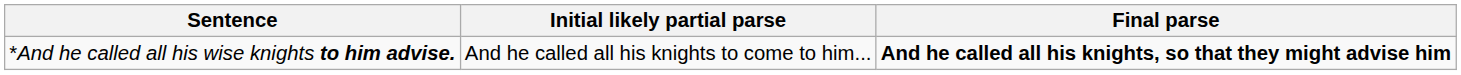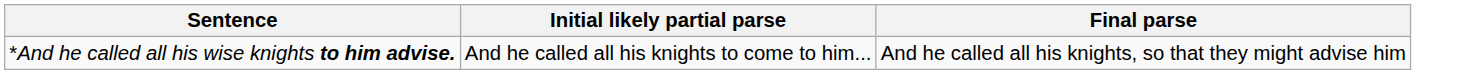(1166, 52) bold -> (1143, 52) normal
